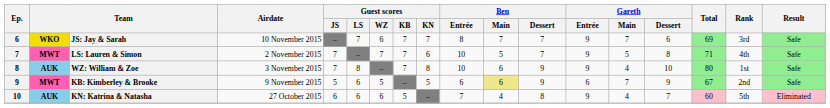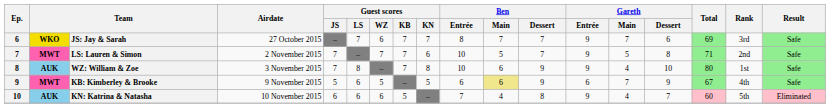(291, 40) 10 November 2015 -> (295, 40) 27 October 2015
(744, 54) 4th -> (744, 54) 2nd
(744, 82) 2nd -> (744, 82) 4th
(295, 96) 27 October 2015 -> (291, 96) 10 November 2015
